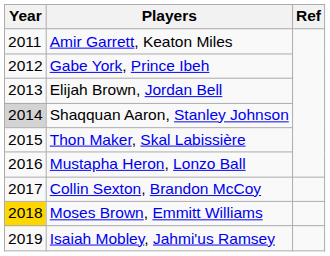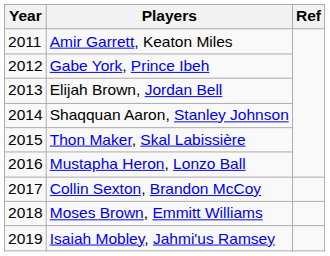(25, 115) lightgrey background -> (25, 115) no background
(25, 213) gold background -> (25, 213) no background
